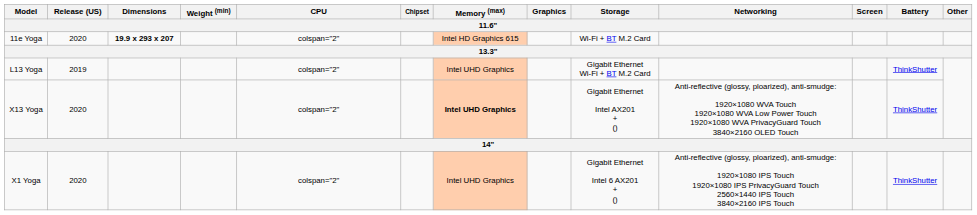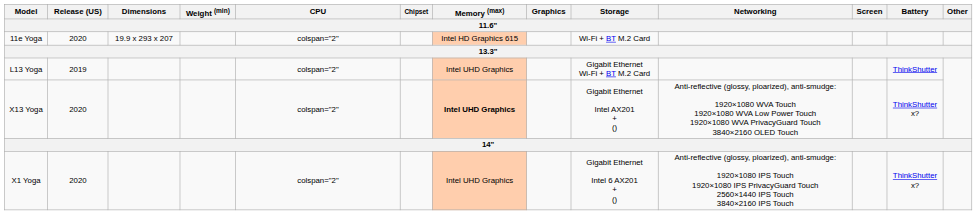(144, 38) bold -> (144, 38) normal
(915, 109) ThinkShutter -> (915, 109) ThinkShutter x?
(915, 180) ThinkShutter -> (915, 180) ThinkShutter x?
